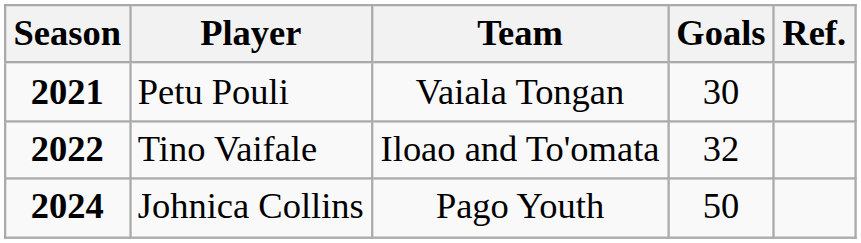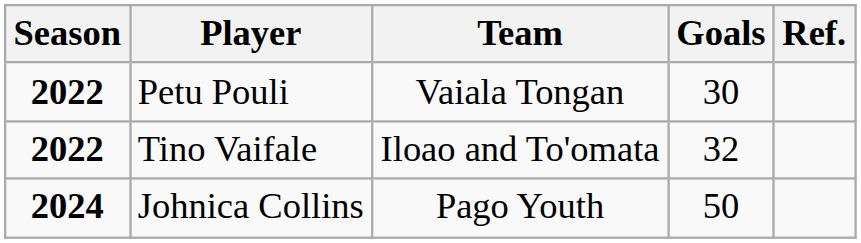(67, 91) 2021 -> (67, 91) 2022
